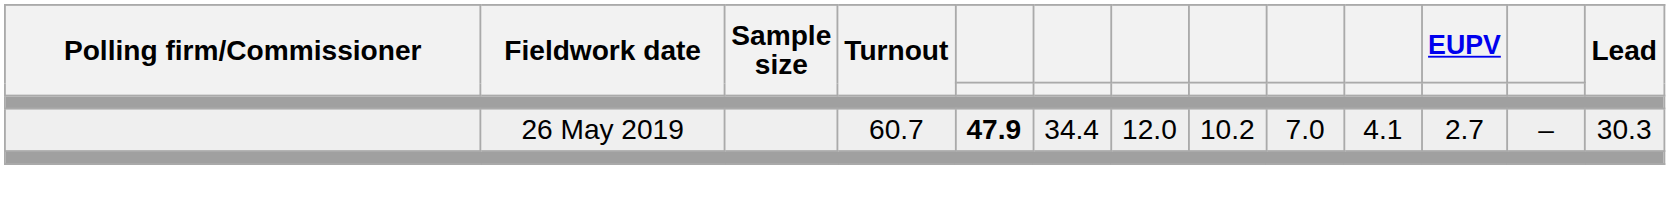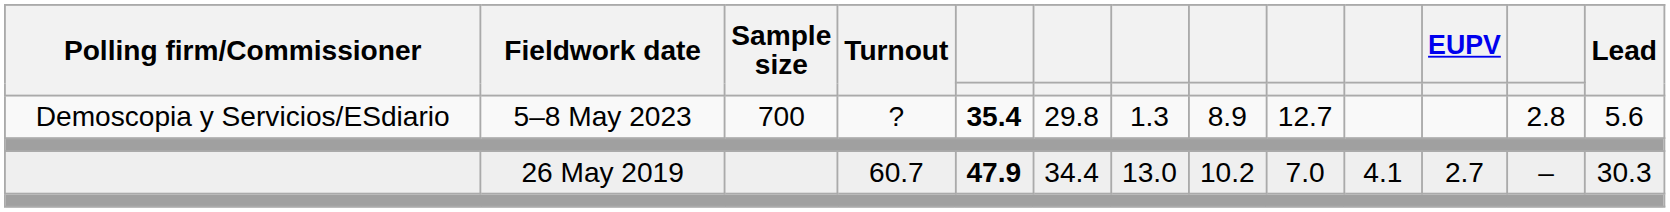+ row: (603, 116)
(1149, 129) 12.0 -> (1149, 172) 13.0
